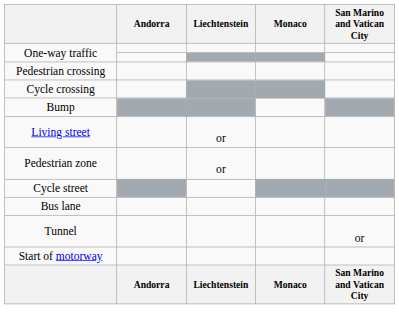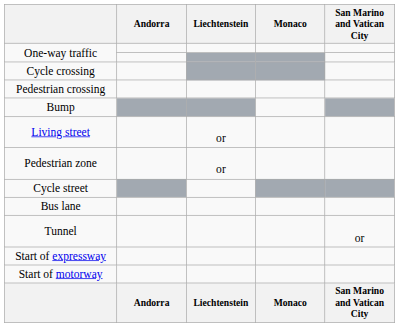rows swapped: (61, 71) <-> (61, 89)
+ row: (61, 256)
